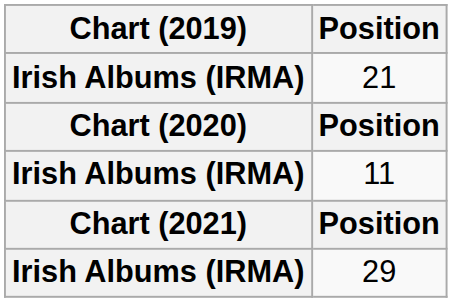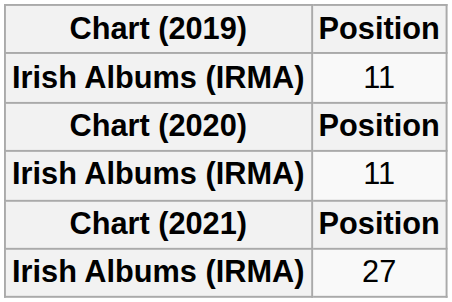(379, 77) 21 -> (379, 77) 11
(379, 272) 29 -> (379, 272) 27
